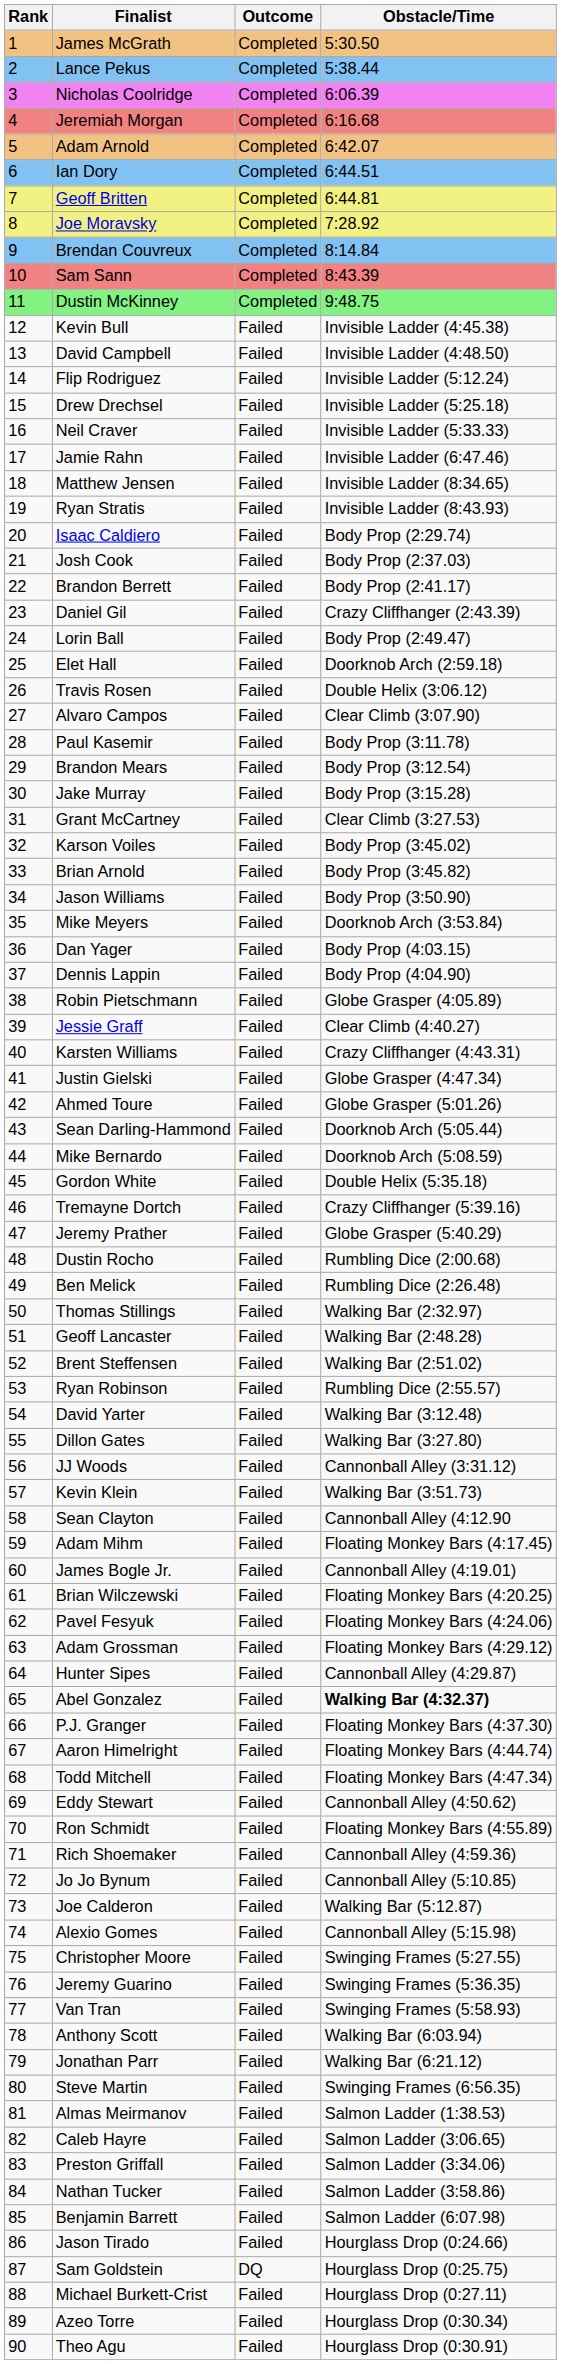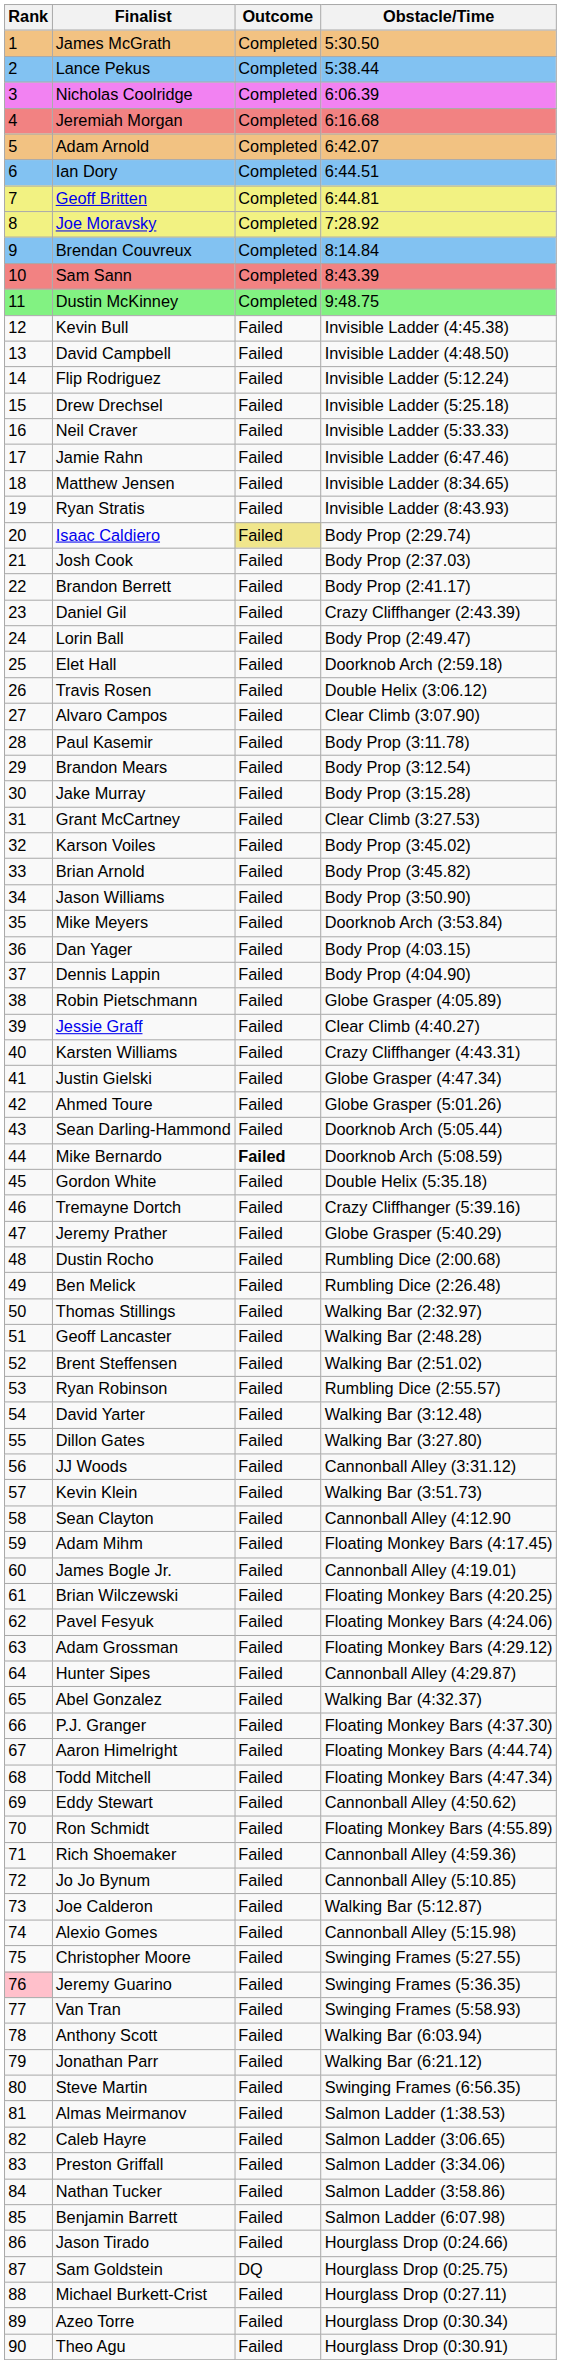(261, 535) no background -> (261, 535) khaki background
(261, 1156) normal -> (262, 1156) bold
(407, 1699) bold -> (403, 1699) normal
(17, 1984) no background -> (17, 1984) pink background
